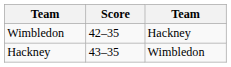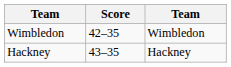(169, 33) Hackney -> (176, 33) Wimbledon
(176, 52) Wimbledon -> (169, 52) Hackney
